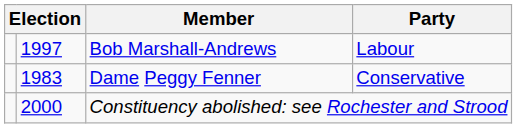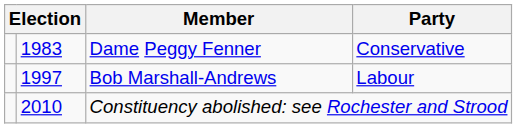rows swapped: (175, 78) <-> (183, 48)
(41, 107) 2000 -> (41, 107) 2010
